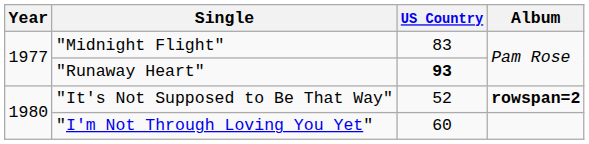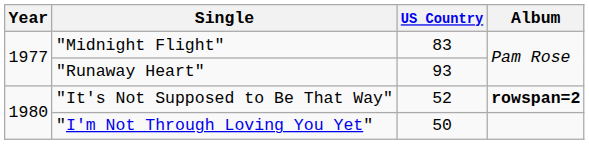(442, 72) bold -> (442, 72) normal
(442, 126) 60 -> (442, 126) 50
